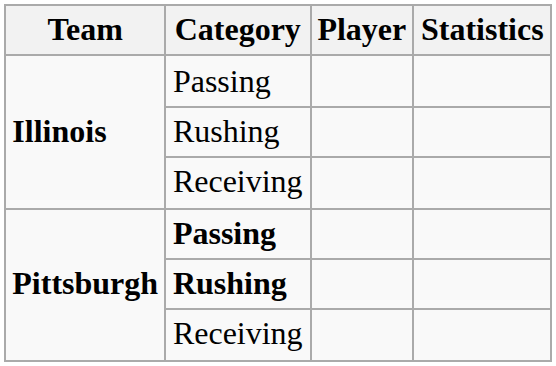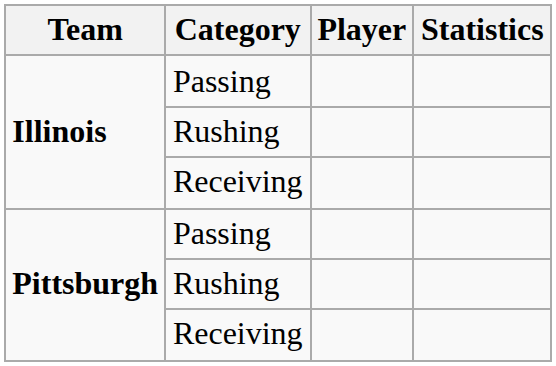(224, 232) bold -> (222, 232) normal
(230, 283) bold -> (226, 283) normal
